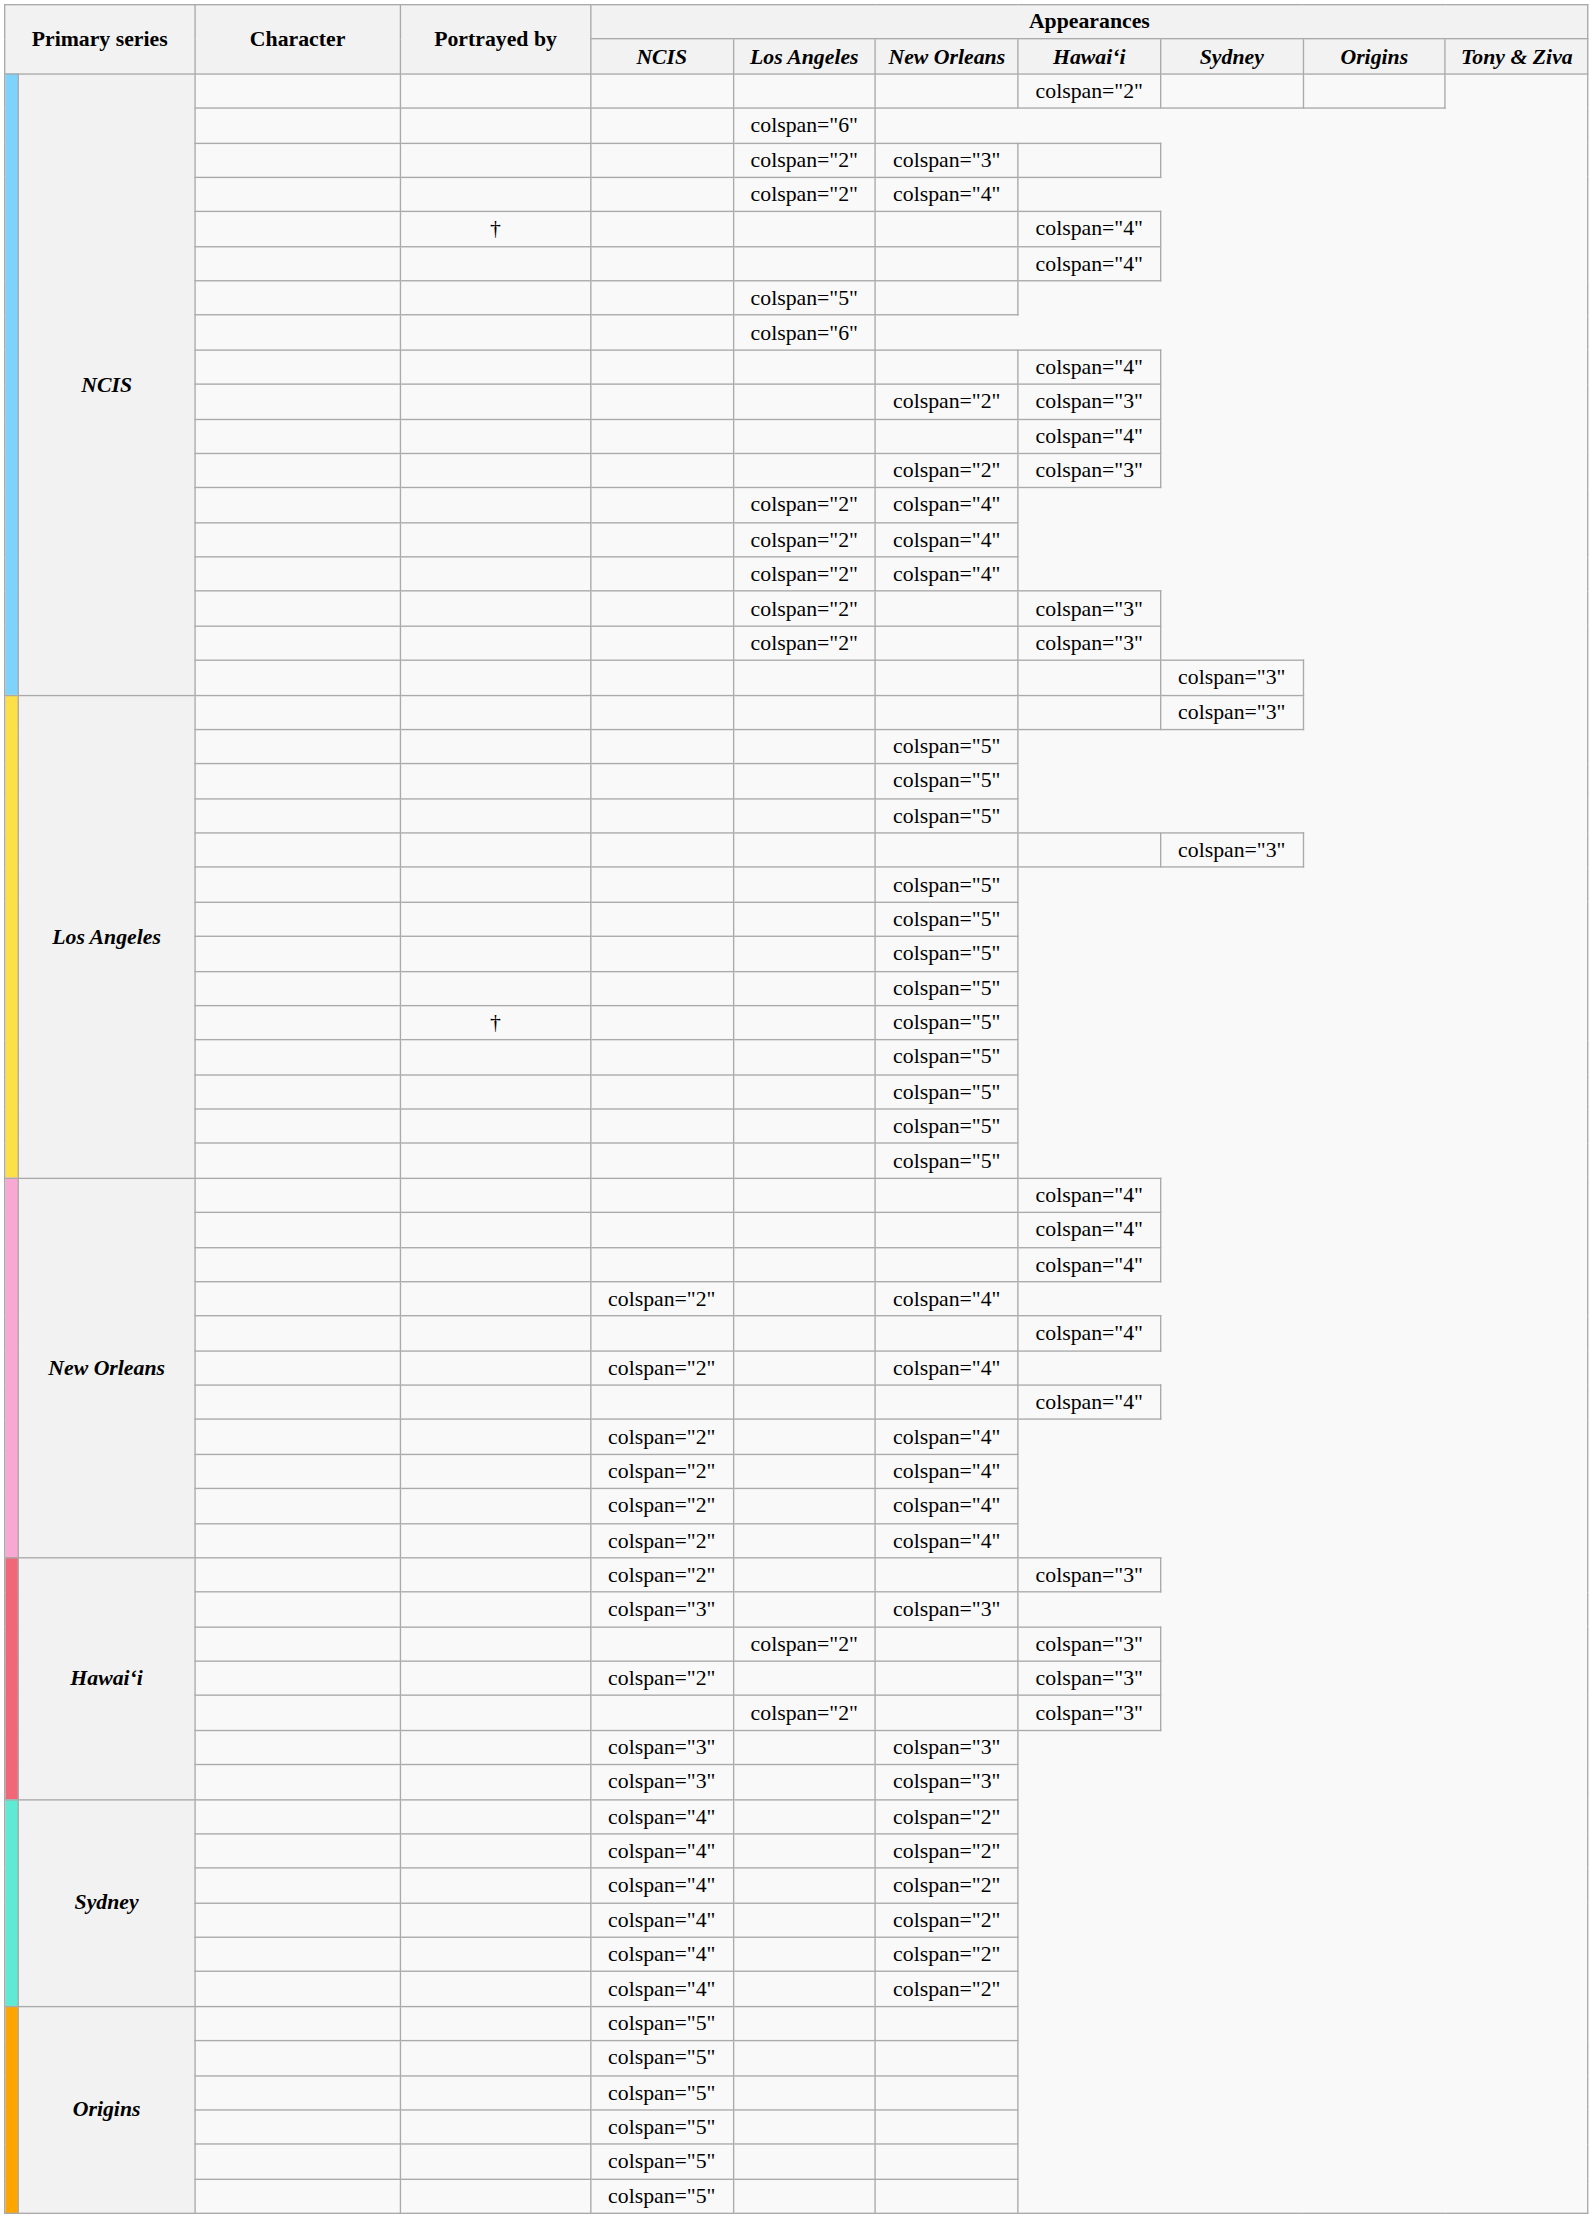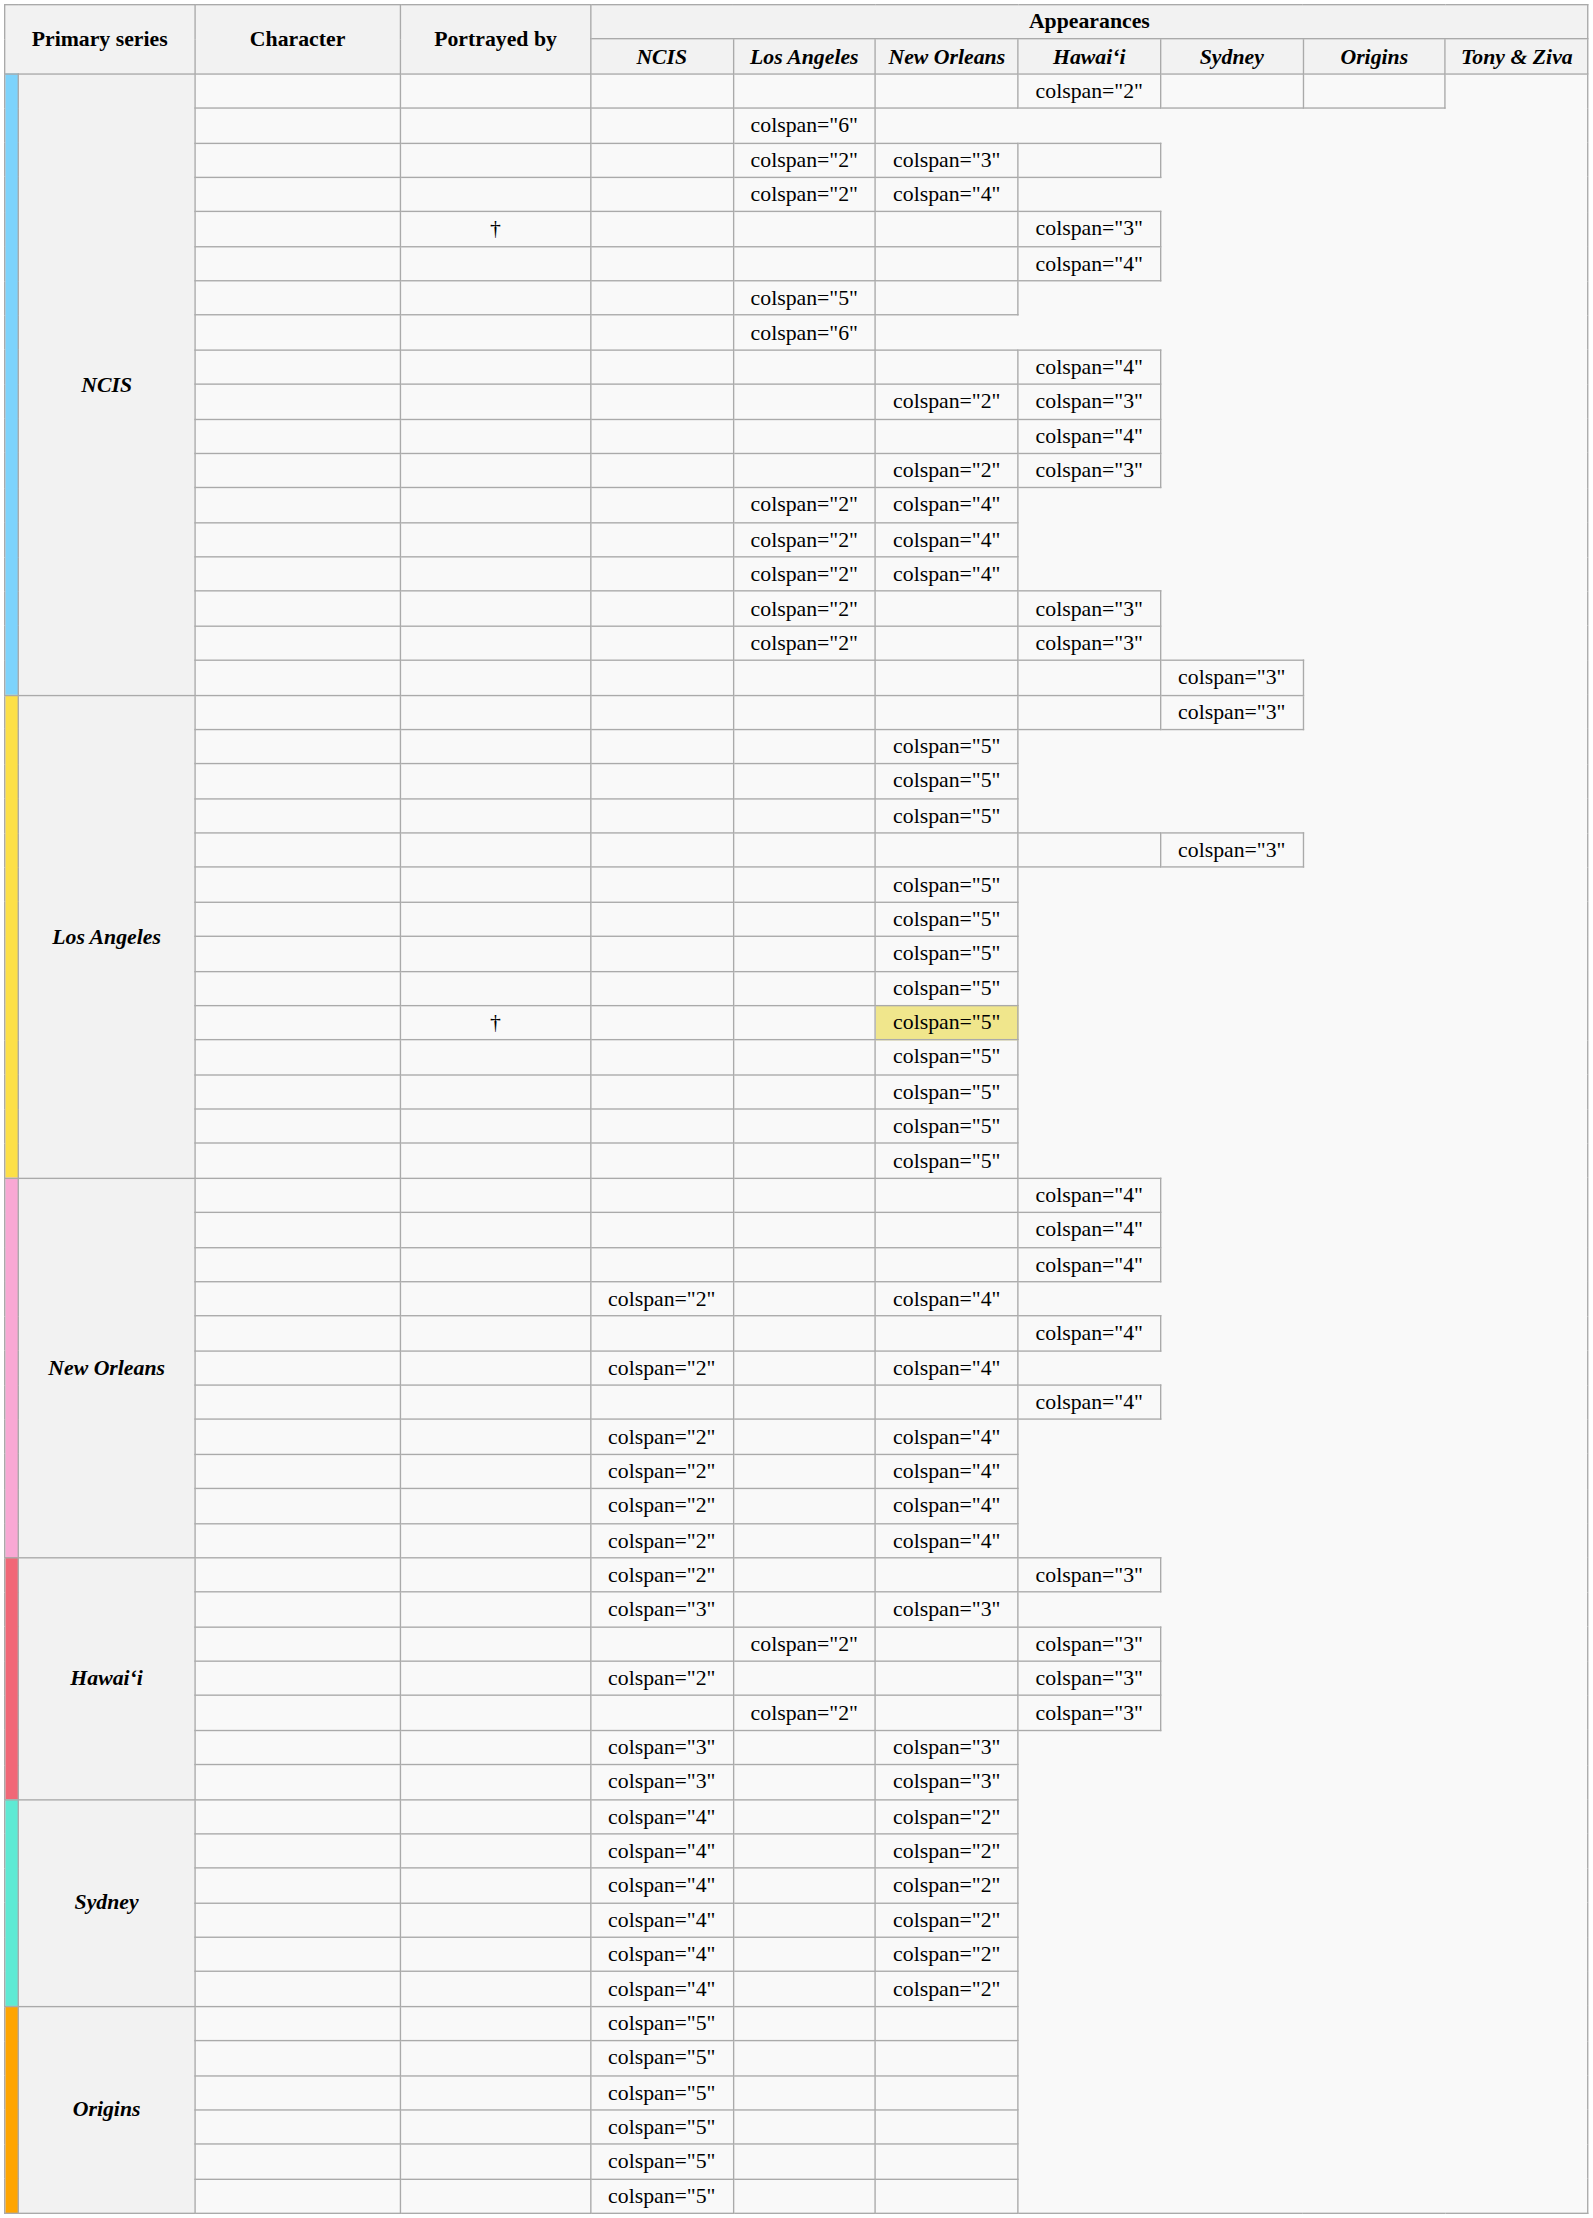(1089, 228) colspan="4" -> (1089, 228) colspan="3"
(947, 1022) no background -> (947, 1022) khaki background
